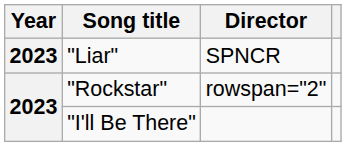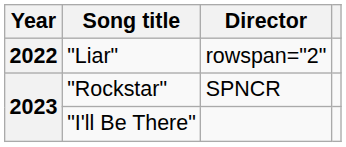(33, 55) 2023 -> (33, 55) 2022
(243, 55) SPNCR -> (266, 55) rowspan="2"
(266, 89) rowspan="2" -> (243, 89) SPNCR
